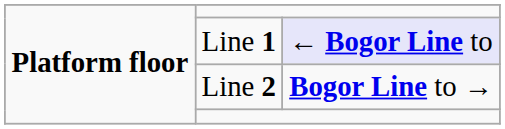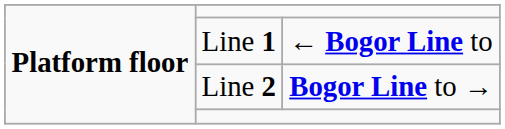(391, 40) lavender background -> (391, 40) no background
